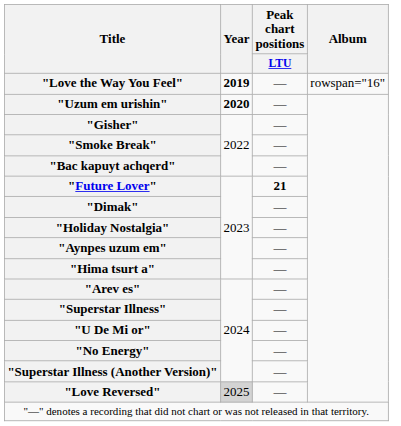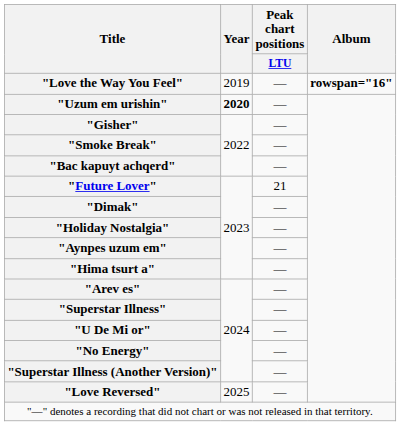(236, 83) bold -> (236, 83) normal
(348, 83) normal -> (351, 83) bold
(280, 186) bold -> (280, 186) normal
(236, 392) lightgrey background -> (236, 392) no background
